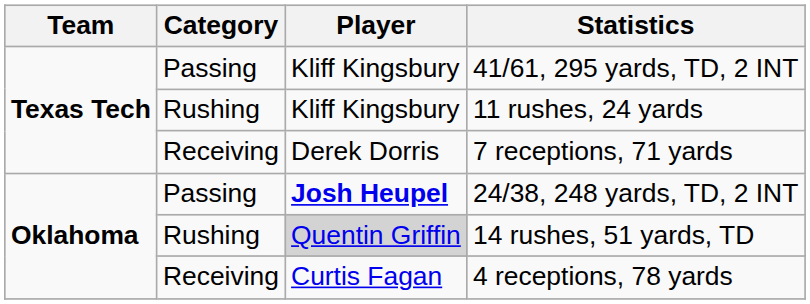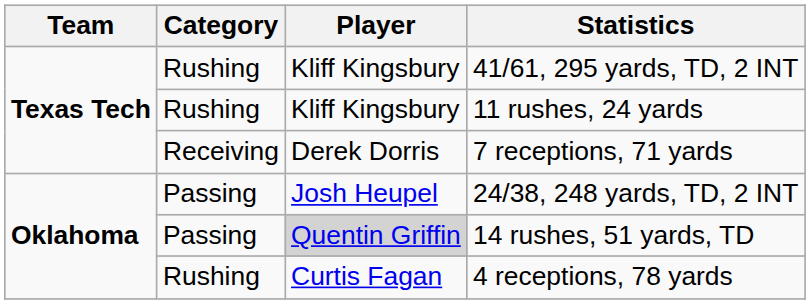(210, 67) Passing -> (211, 67) Rushing
(370, 193) bold -> (364, 193) normal
(211, 235) Rushing -> (210, 235) Passing
(221, 277) Receiving -> (211, 277) Rushing
